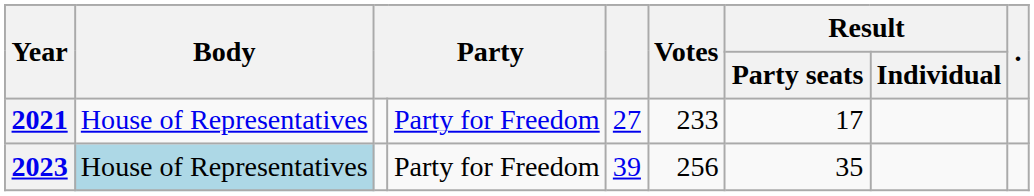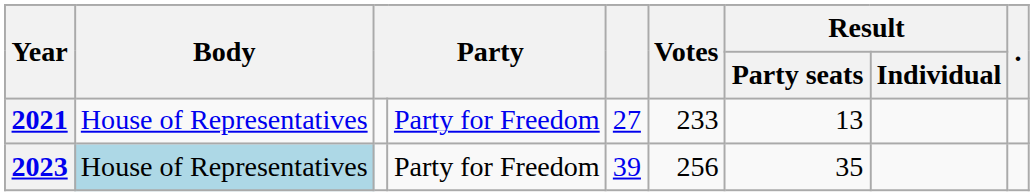(849, 120) 17 -> (849, 120) 13
